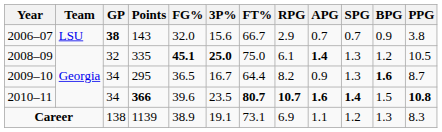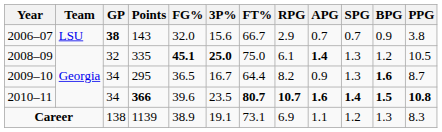(384, 96) normal -> (384, 96) bold
